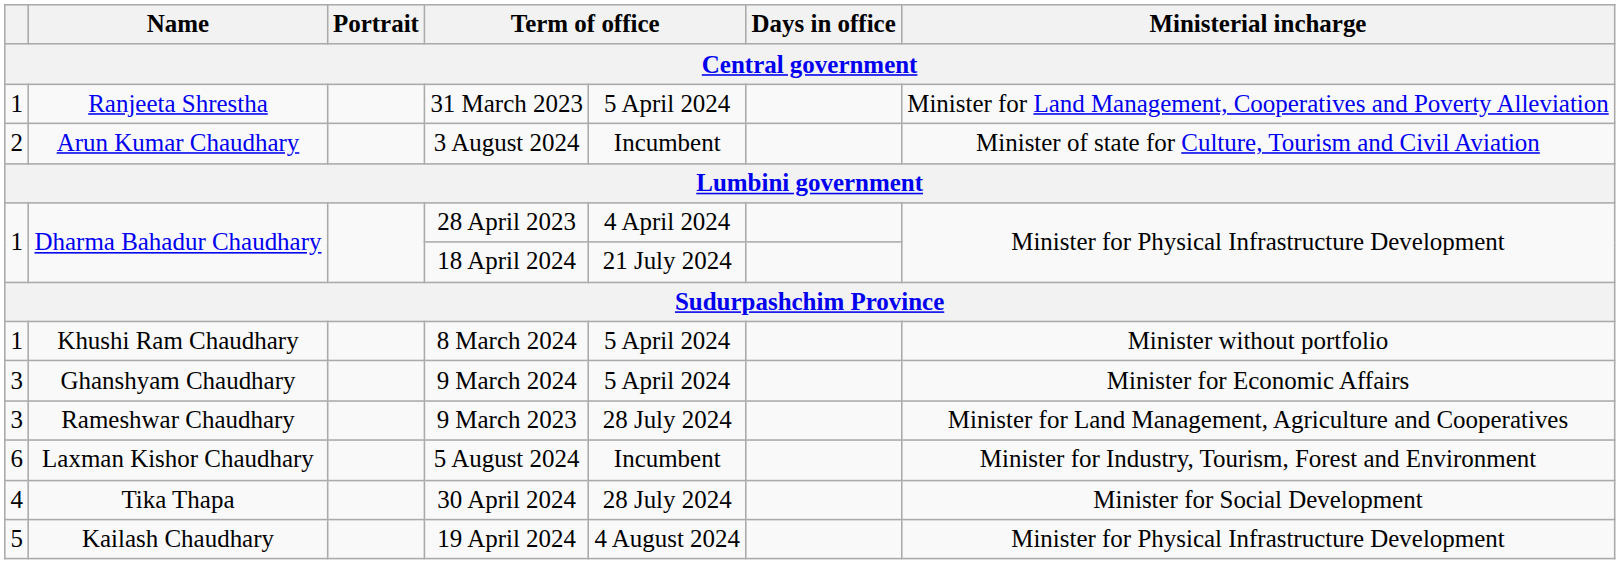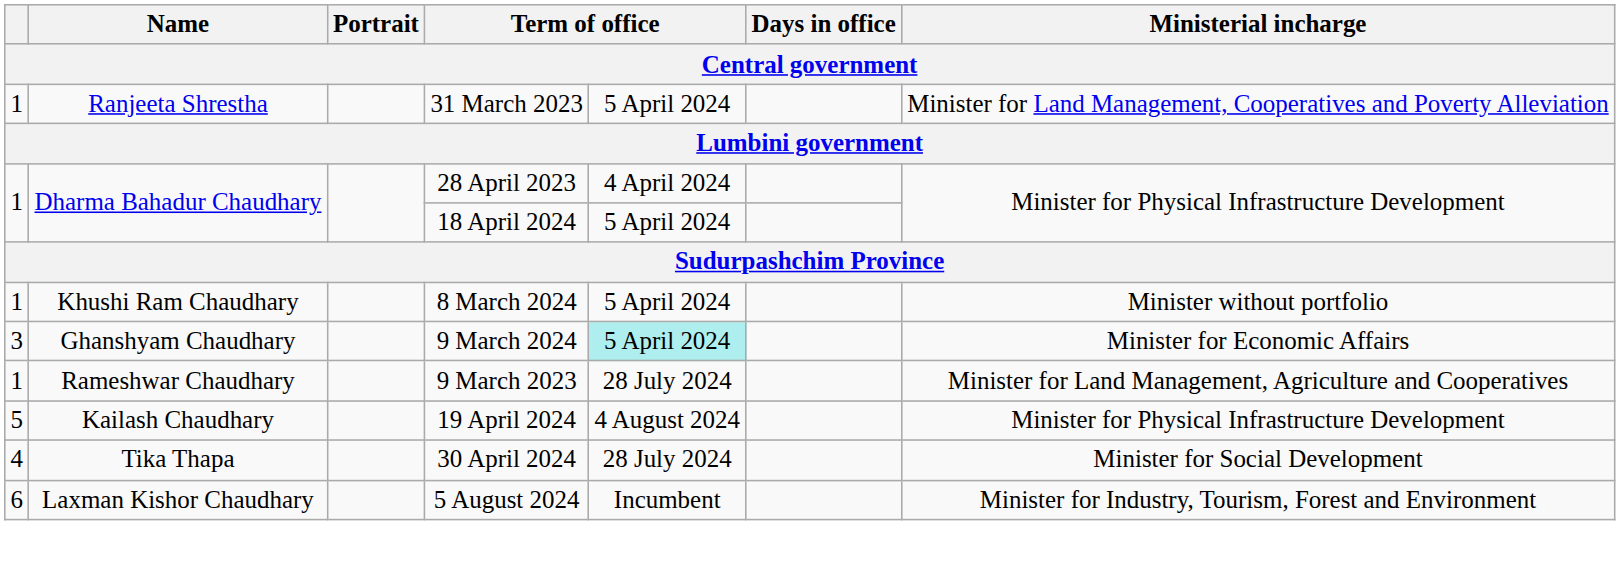- row: (507, 143)
(667, 261) 21 July 2024 -> (667, 222) 5 April 2024
(667, 380) no background -> (667, 340) paleturquoise background
(17, 420) 3 -> (17, 380) 1
rows swapped: (507, 538) <-> (507, 459)
